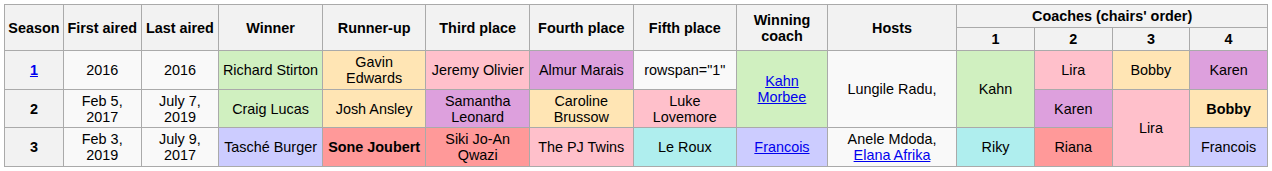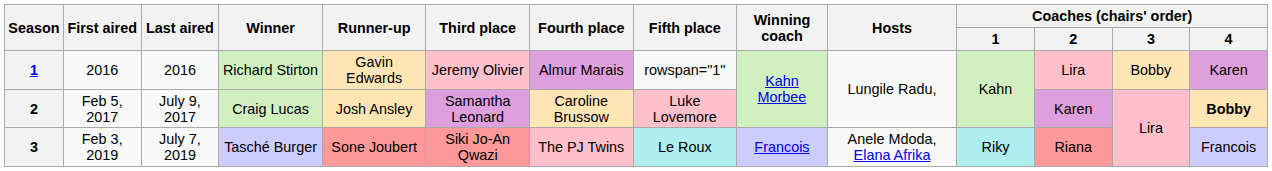(180, 109) July 7, 2019 -> (180, 109) July 9, 2017
(180, 147) July 9, 2017 -> (180, 147) July 7, 2019
(374, 147) bold -> (374, 147) normal
